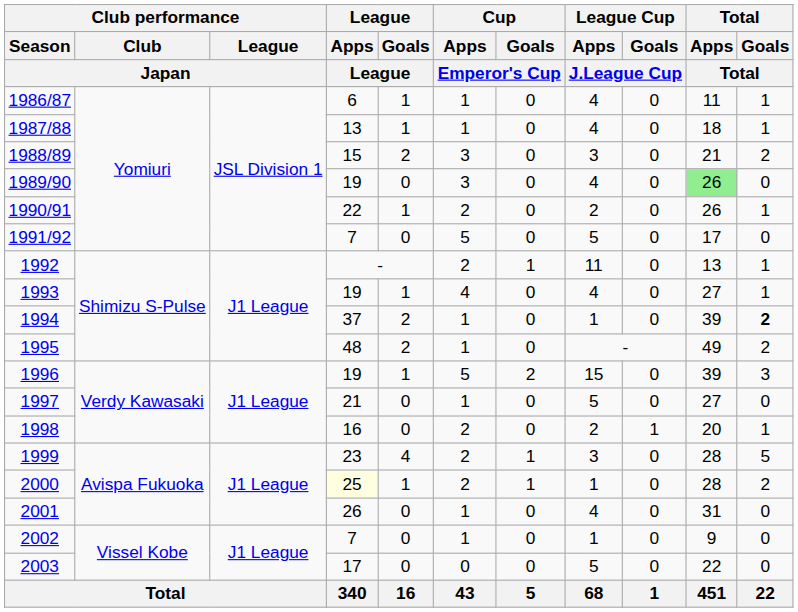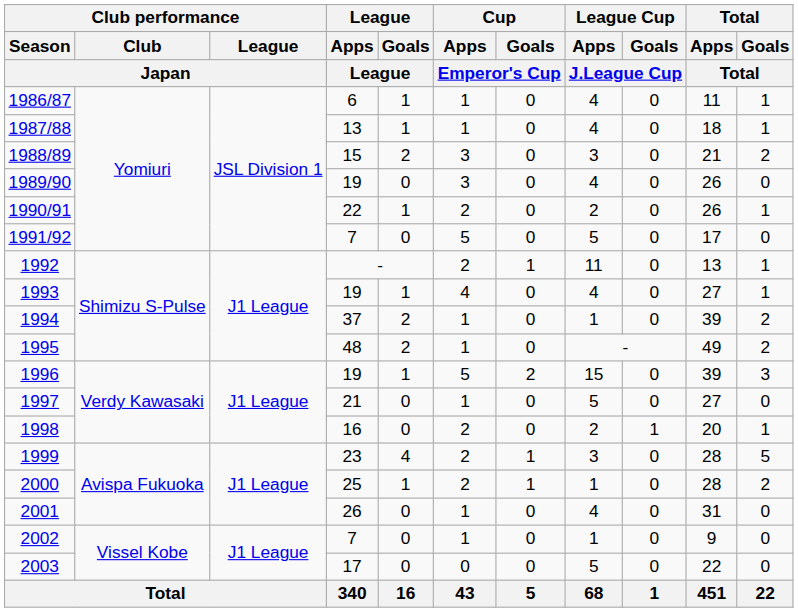(712, 182) lightgreen background -> (712, 182) no background
(765, 319) bold -> (765, 319) normal
(352, 484) lightyellow background -> (352, 484) no background
